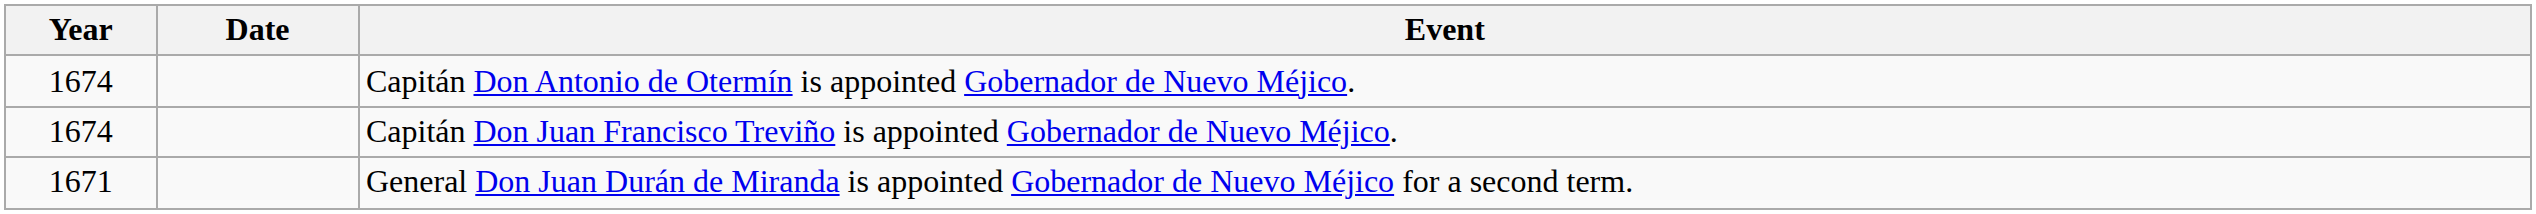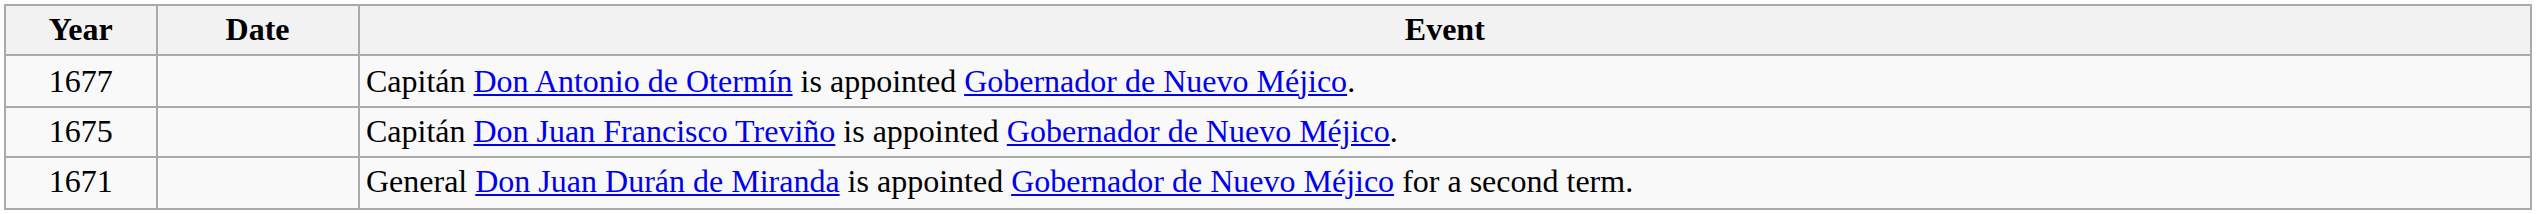(81, 80) 1674 -> (81, 80) 1677
(81, 131) 1674 -> (81, 131) 1675
